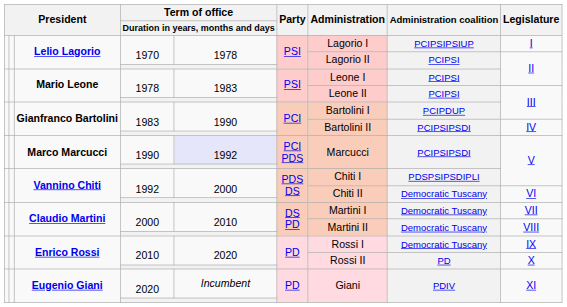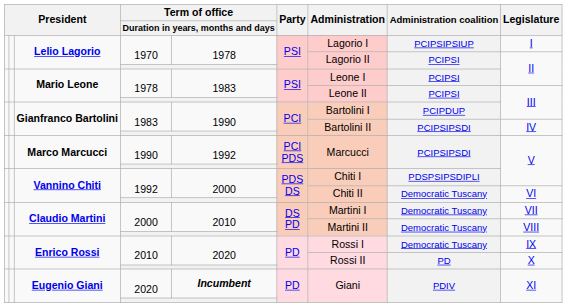(225, 156) lavender background -> (224, 156) no background
(225, 283) normal -> (224, 283) bold
